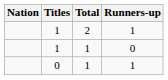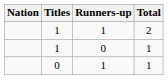columns swapped: (133, 13) <-> (87, 13)
